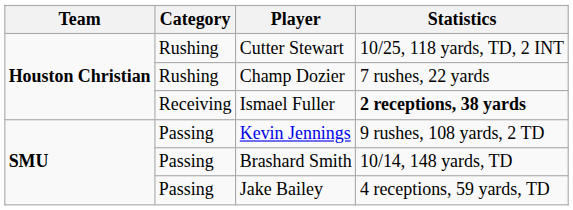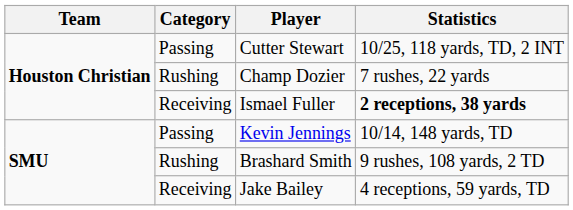(189, 48) Rushing -> (186, 48) Passing
(452, 133) 9 rushes, 108 yards, 2 TD -> (436, 133) 10/14, 148 yards, TD
(186, 161) Passing -> (189, 161) Rushing
(436, 161) 10/14, 148 yards, TD -> (452, 161) 9 rushes, 108 yards, 2 TD
(186, 190) Passing -> (195, 190) Receiving
